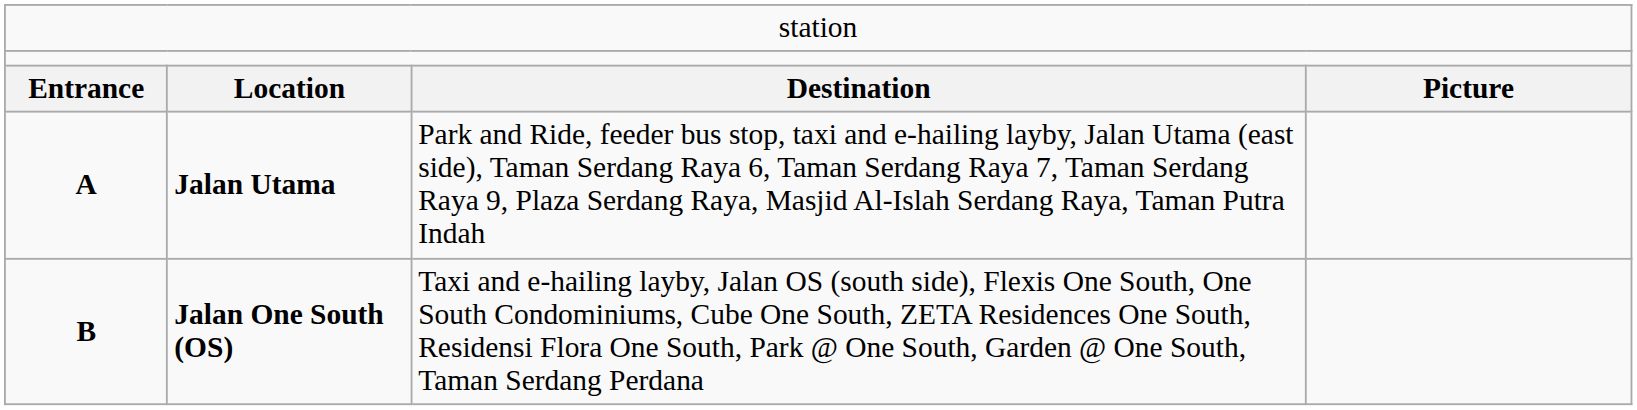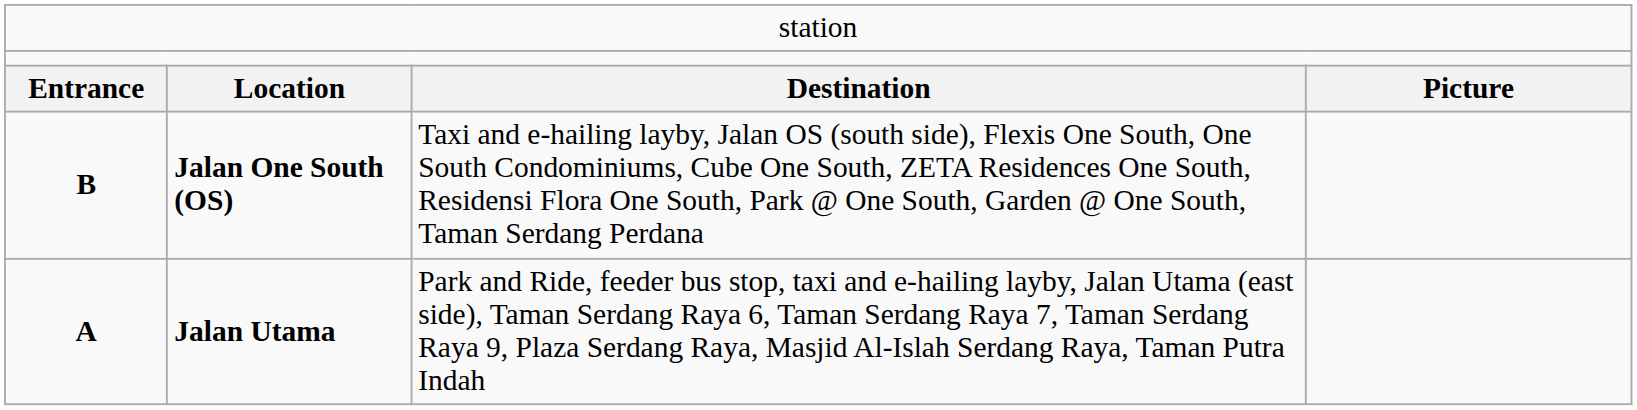rows swapped: (255, 184) <-> (279, 330)
